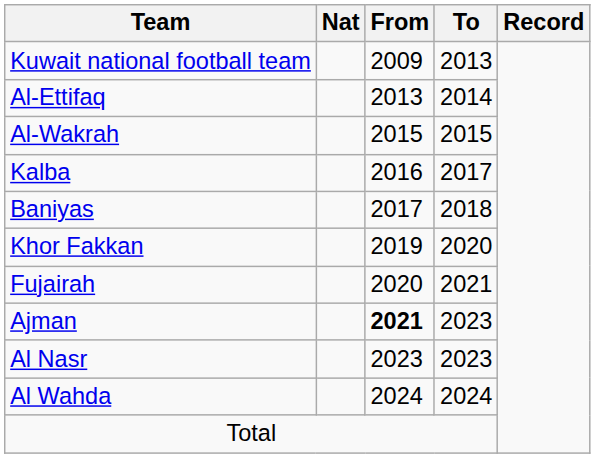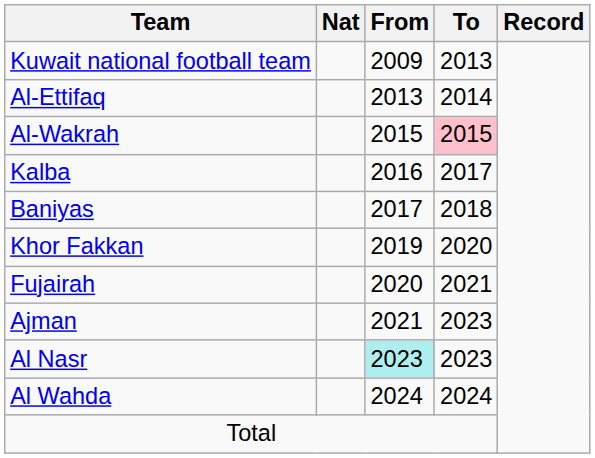(466, 135) no background -> (466, 135) pink background
(397, 321) bold -> (397, 321) normal
(397, 358) no background -> (397, 358) paleturquoise background
